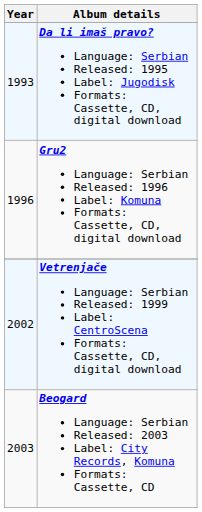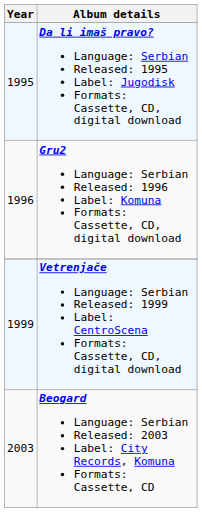(21, 82) 1993 -> (21, 82) 1995
(21, 324) 2002 -> (21, 324) 1999
